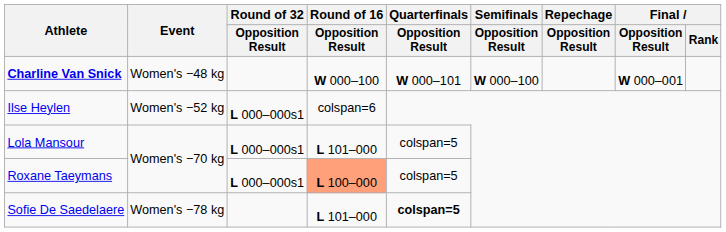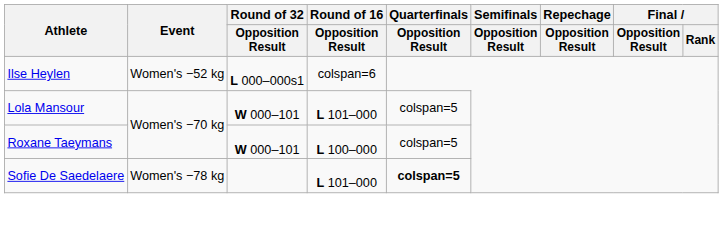- row: (64, 74)
(267, 149) L 000–000s1 -> (267, 115) W 000–101
(267, 183) L 000–000s1 -> (267, 149) W 000–101
(347, 183) lightsalmon background -> (347, 149) no background
